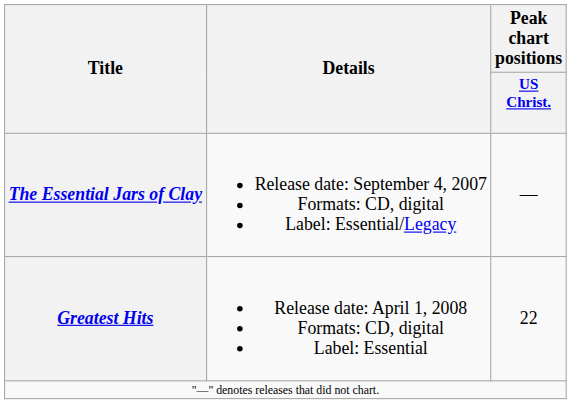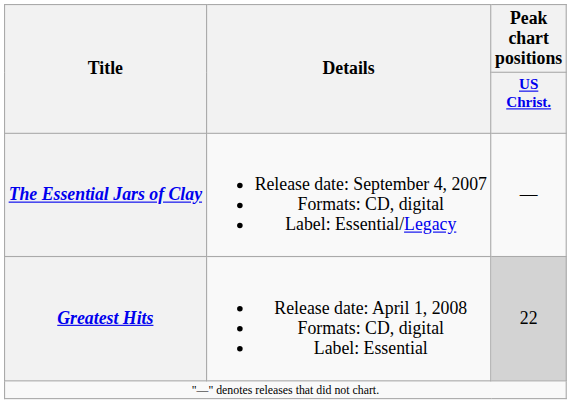(529, 318) no background -> (529, 318) lightgrey background
